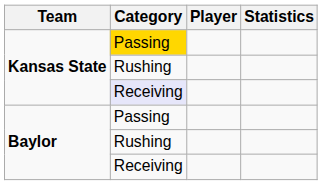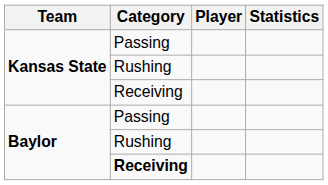(142, 42) gold background -> (142, 42) no background
(148, 92) lavender background -> (148, 92) no background
(148, 166) normal -> (151, 166) bold
